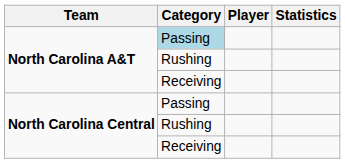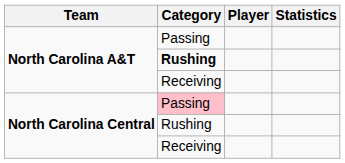(186, 37) lightblue background -> (186, 37) no background
(186, 59) normal -> (189, 59) bold
(186, 103) no background -> (186, 103) pink background
